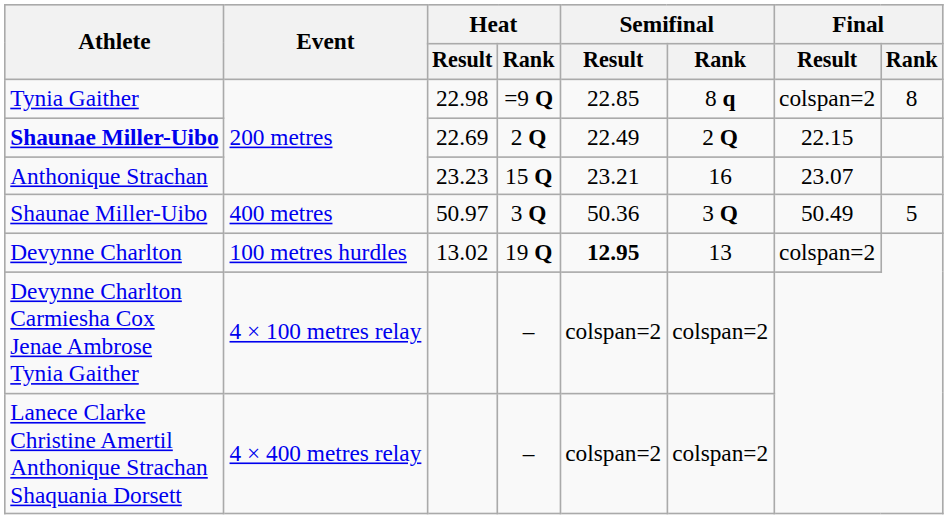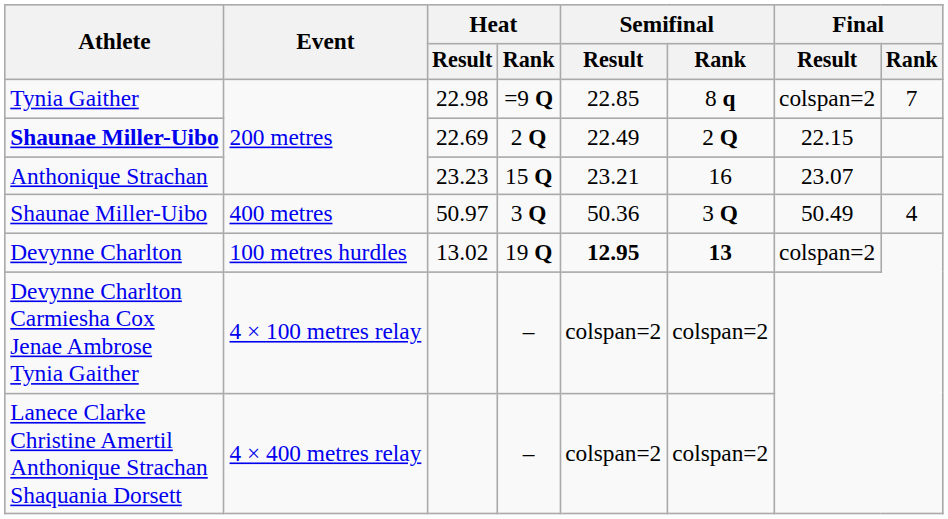(912, 99) 8 -> (912, 99) 7
(912, 214) 5 -> (912, 214) 4
(720, 252) normal -> (720, 252) bold
